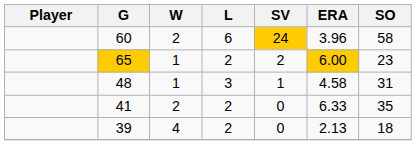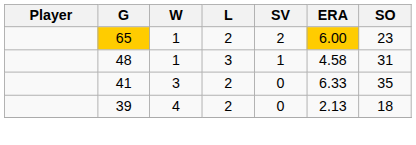- row: (124, 38)
(176, 106) 2 -> (176, 83) 3
